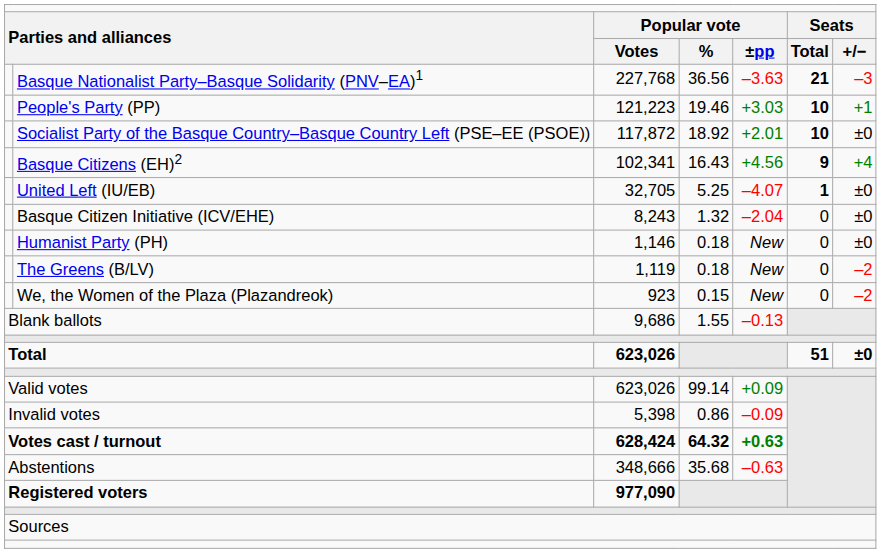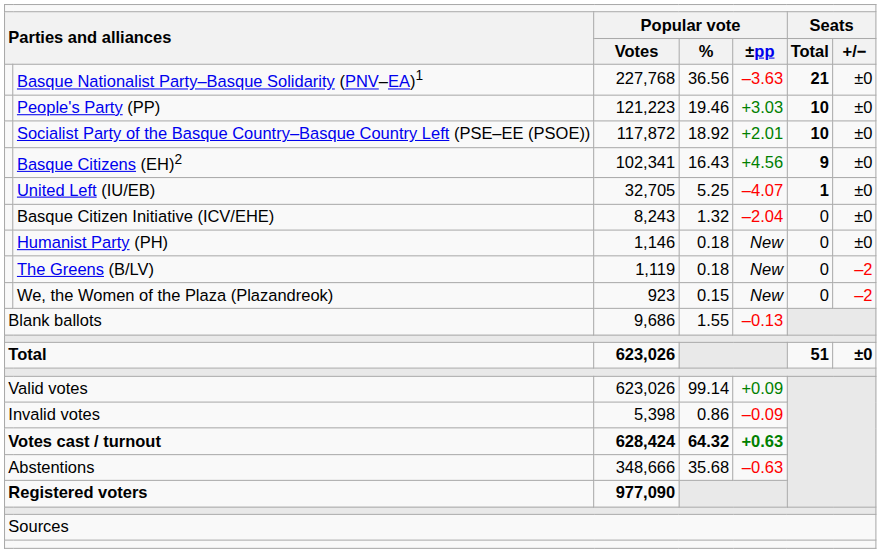(863, 79) –3 -> (863, 79) ±0
(863, 108) +1 -> (863, 108) ±0
(863, 162) +4 -> (863, 162) ±0
